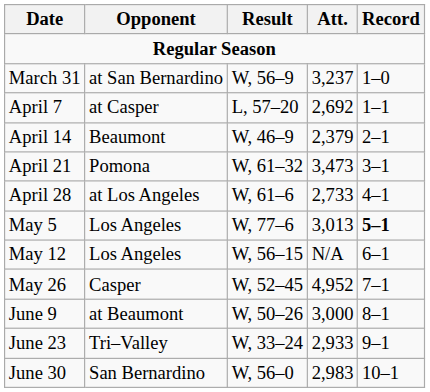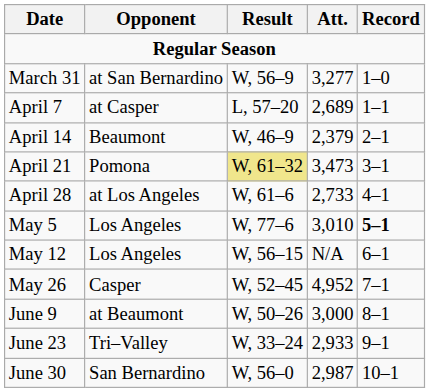(333, 78) 3,237 -> (333, 78) 3,277
(333, 107) 2,692 -> (333, 107) 2,689
(267, 166) no background -> (267, 166) khaki background
(333, 225) 3,013 -> (333, 225) 3,010
(333, 372) 2,983 -> (333, 372) 2,987
